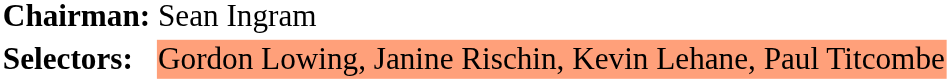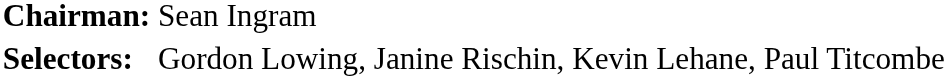(551, 58) lightsalmon background -> (551, 58) no background
